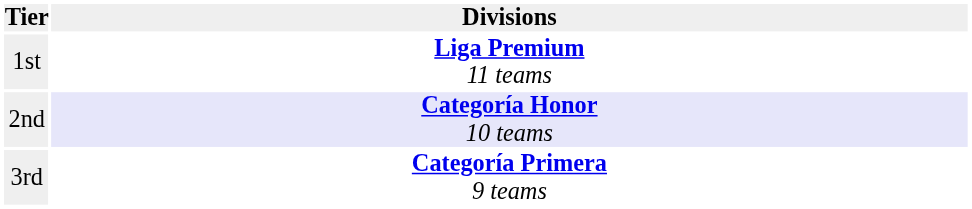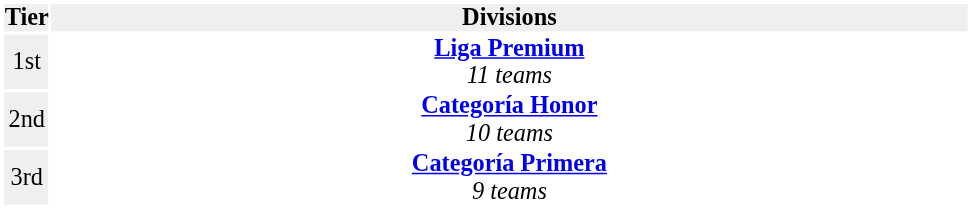(509, 119) lavender background -> (509, 119) no background
